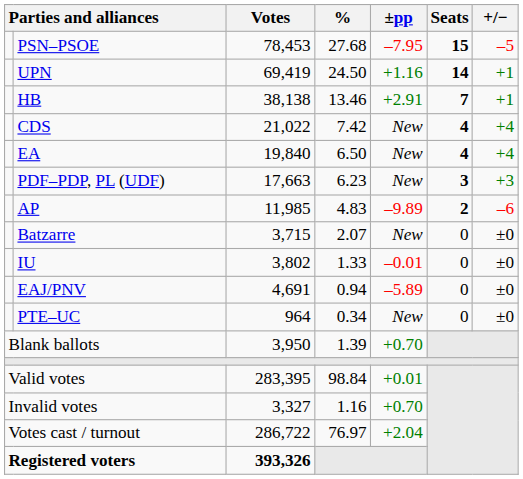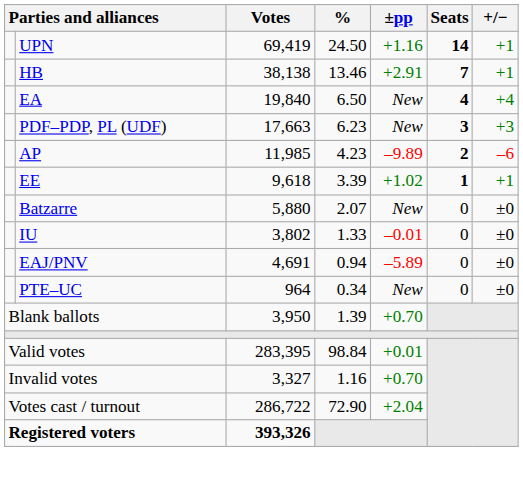- row: (58, 45)
- row: (34, 126)
(352, 208) 4.83 -> (352, 153) 4.23
+ row: (30, 180)
(291, 235) 3,715 -> (291, 208) 5,880
(347, 433) 76.97 -> (347, 406) 72.90
